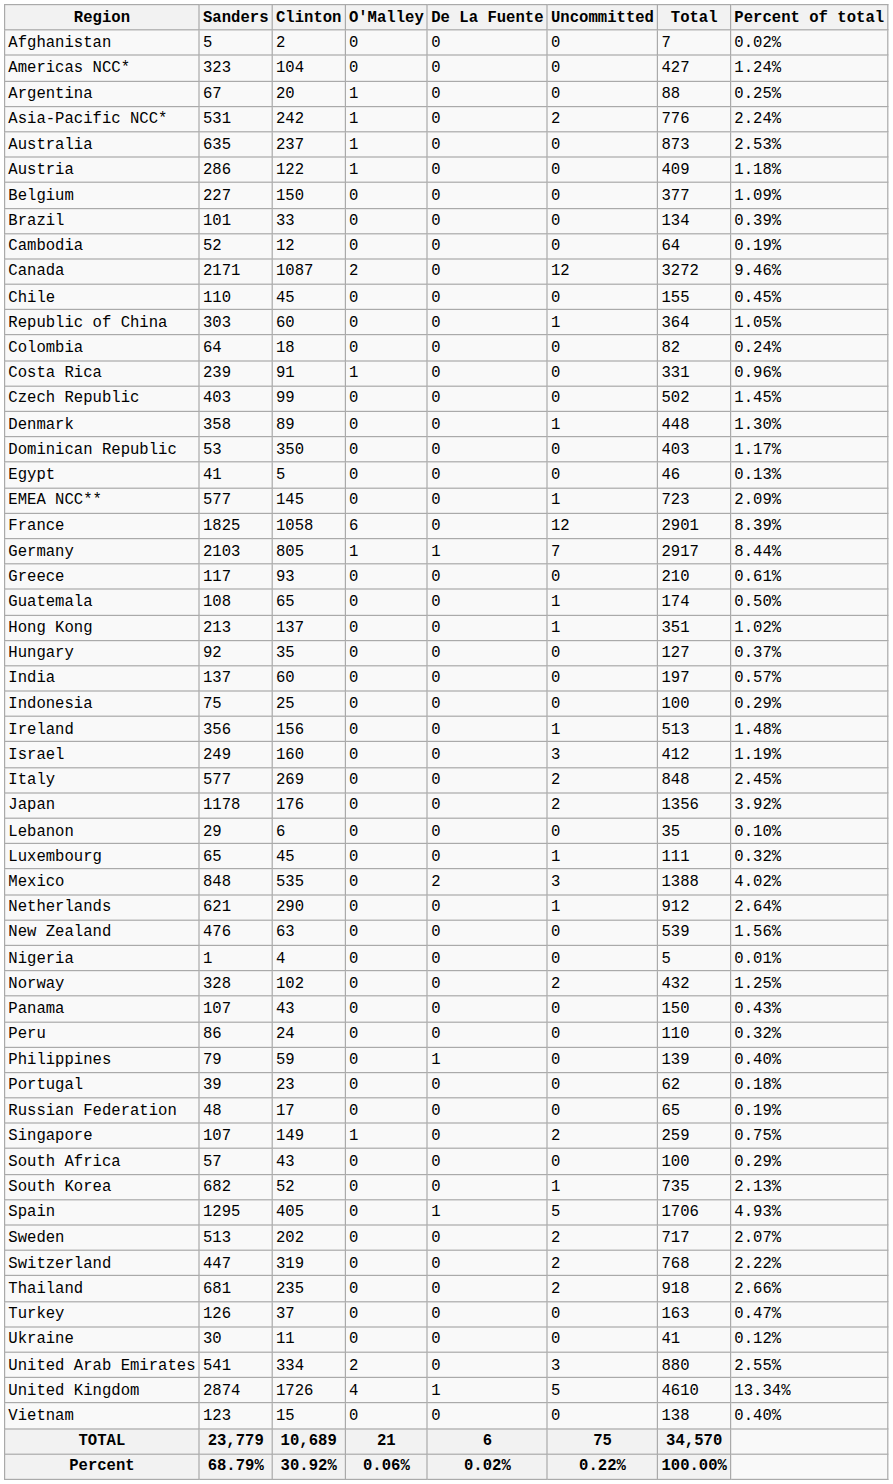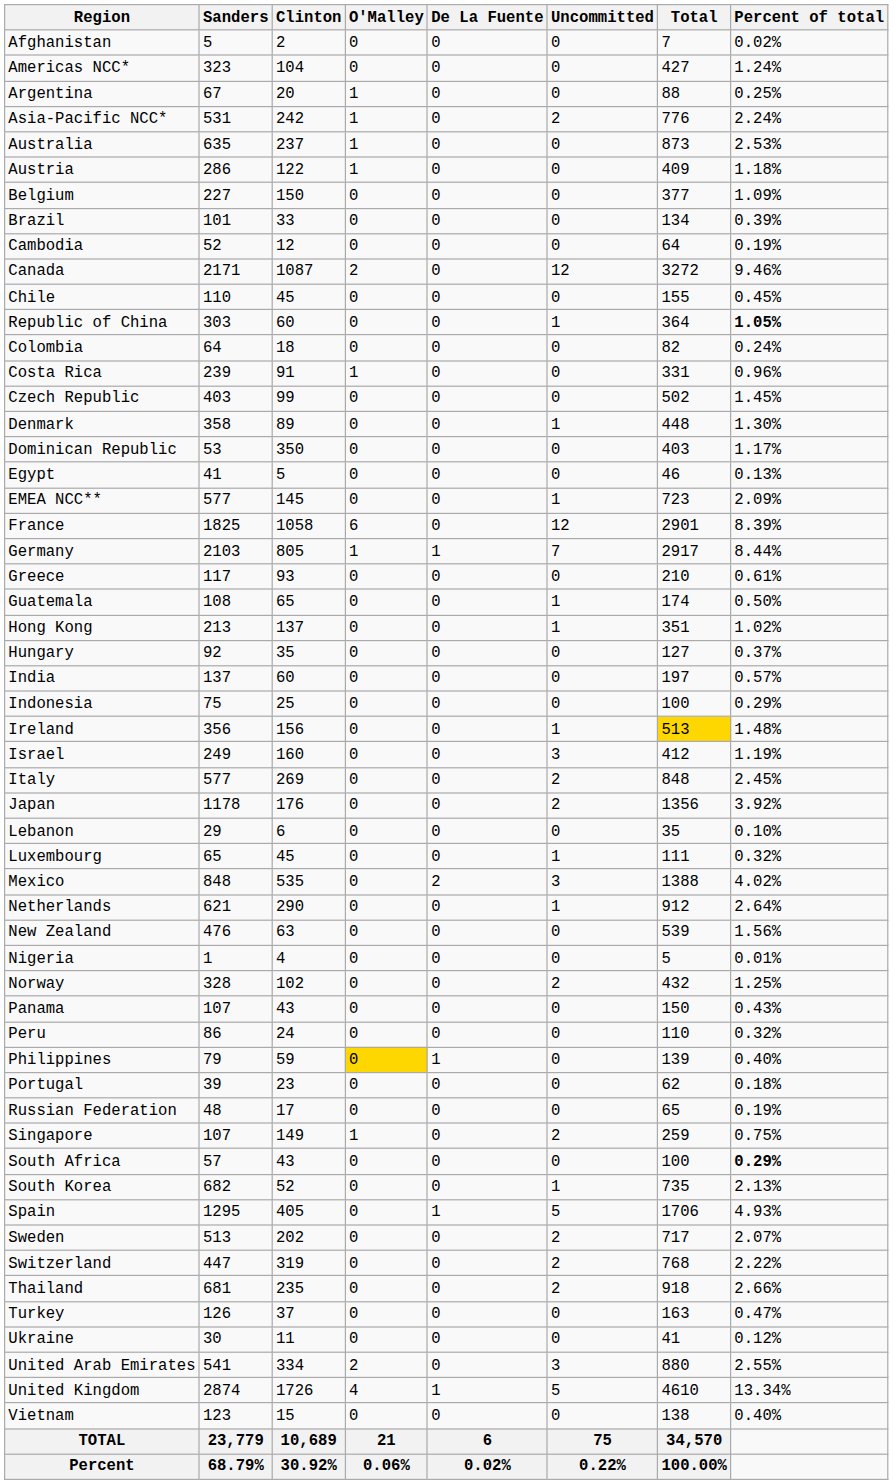(758, 322) normal -> (758, 322) bold
(675, 729) no background -> (675, 729) gold background
(354, 1060) no background -> (354, 1060) gold background
(758, 1161) normal -> (758, 1161) bold
